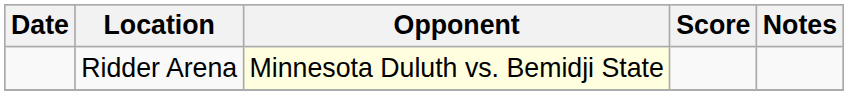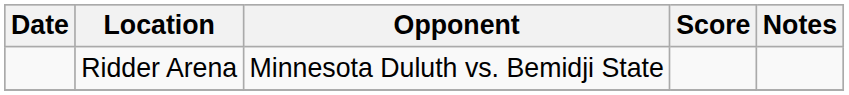(457, 68) lightyellow background -> (457, 68) no background
